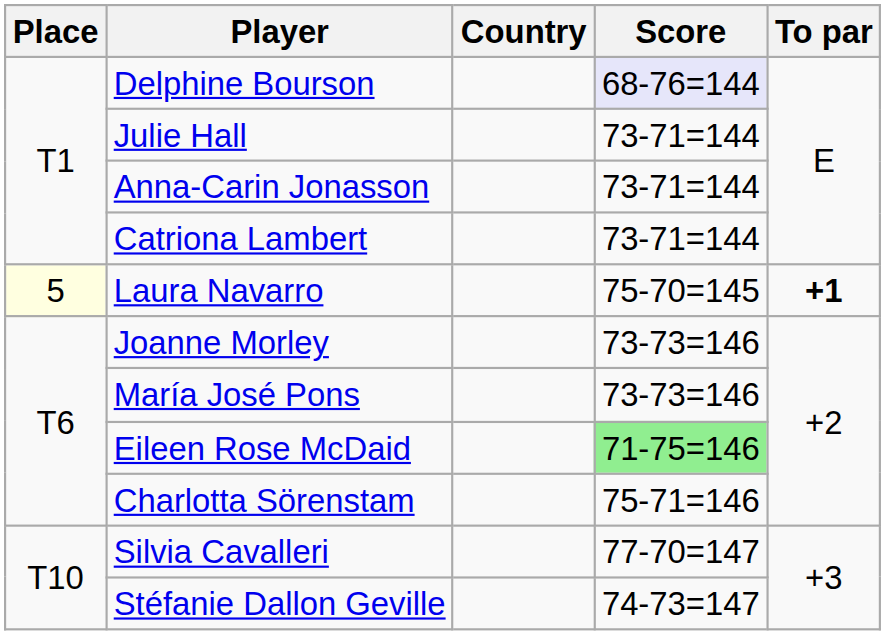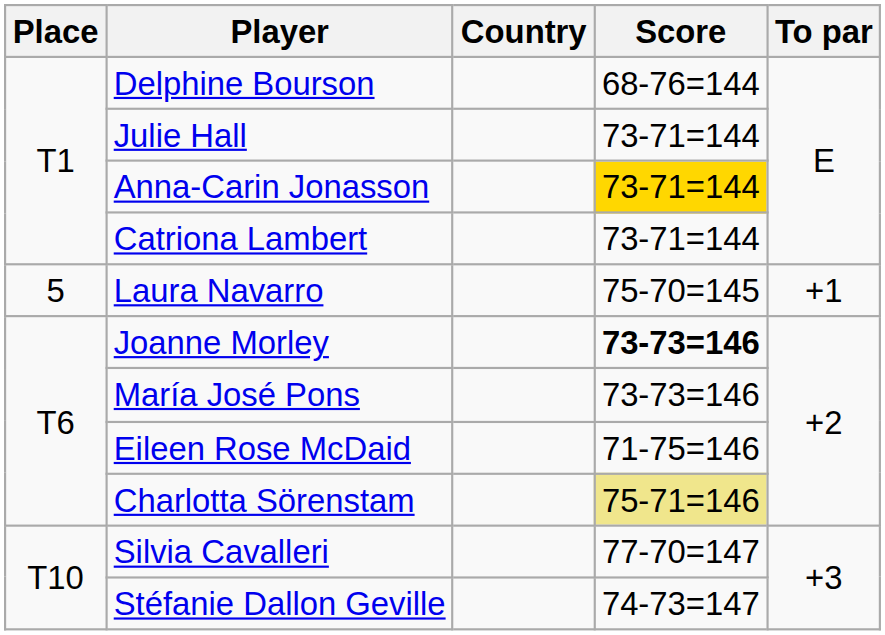(681, 83) lavender background -> (681, 83) no background
(681, 187) no background -> (681, 187) gold background
(56, 291) lightyellow background -> (56, 291) no background
(824, 291) bold -> (824, 291) normal
(681, 343) normal -> (681, 343) bold
(681, 447) lightgreen background -> (681, 447) no background
(681, 499) no background -> (681, 499) khaki background
